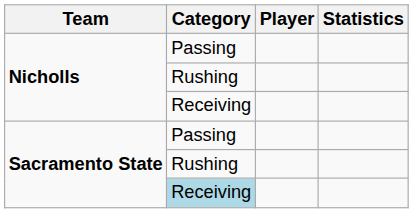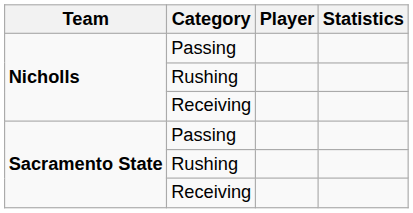(211, 192) lightblue background -> (211, 192) no background
